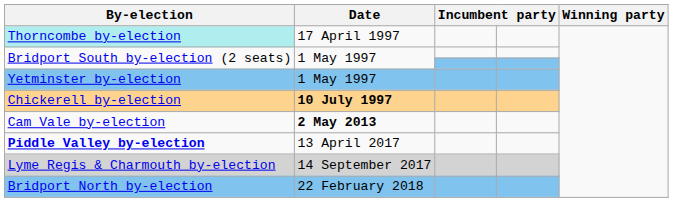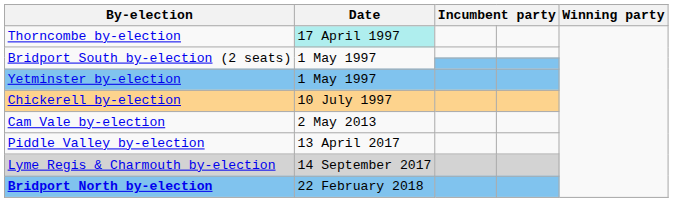(94, 37) paleturquoise background -> (94, 37) no background
(349, 37) no background -> (349, 37) paleturquoise background
(345, 101) bold -> (345, 101) normal
(337, 122) bold -> (337, 122) normal
(106, 144) bold -> (106, 144) normal
(110, 186) normal -> (110, 186) bold
